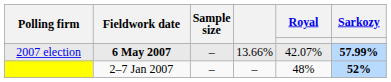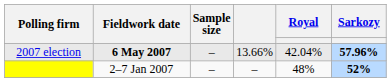(303, 52) 42.07% -> (303, 52) 42.04%
(359, 52) 57.99% -> (359, 52) 57.96%
